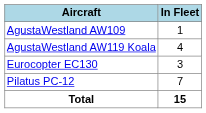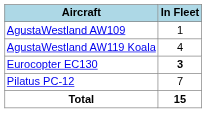(180, 64) normal -> (180, 64) bold
